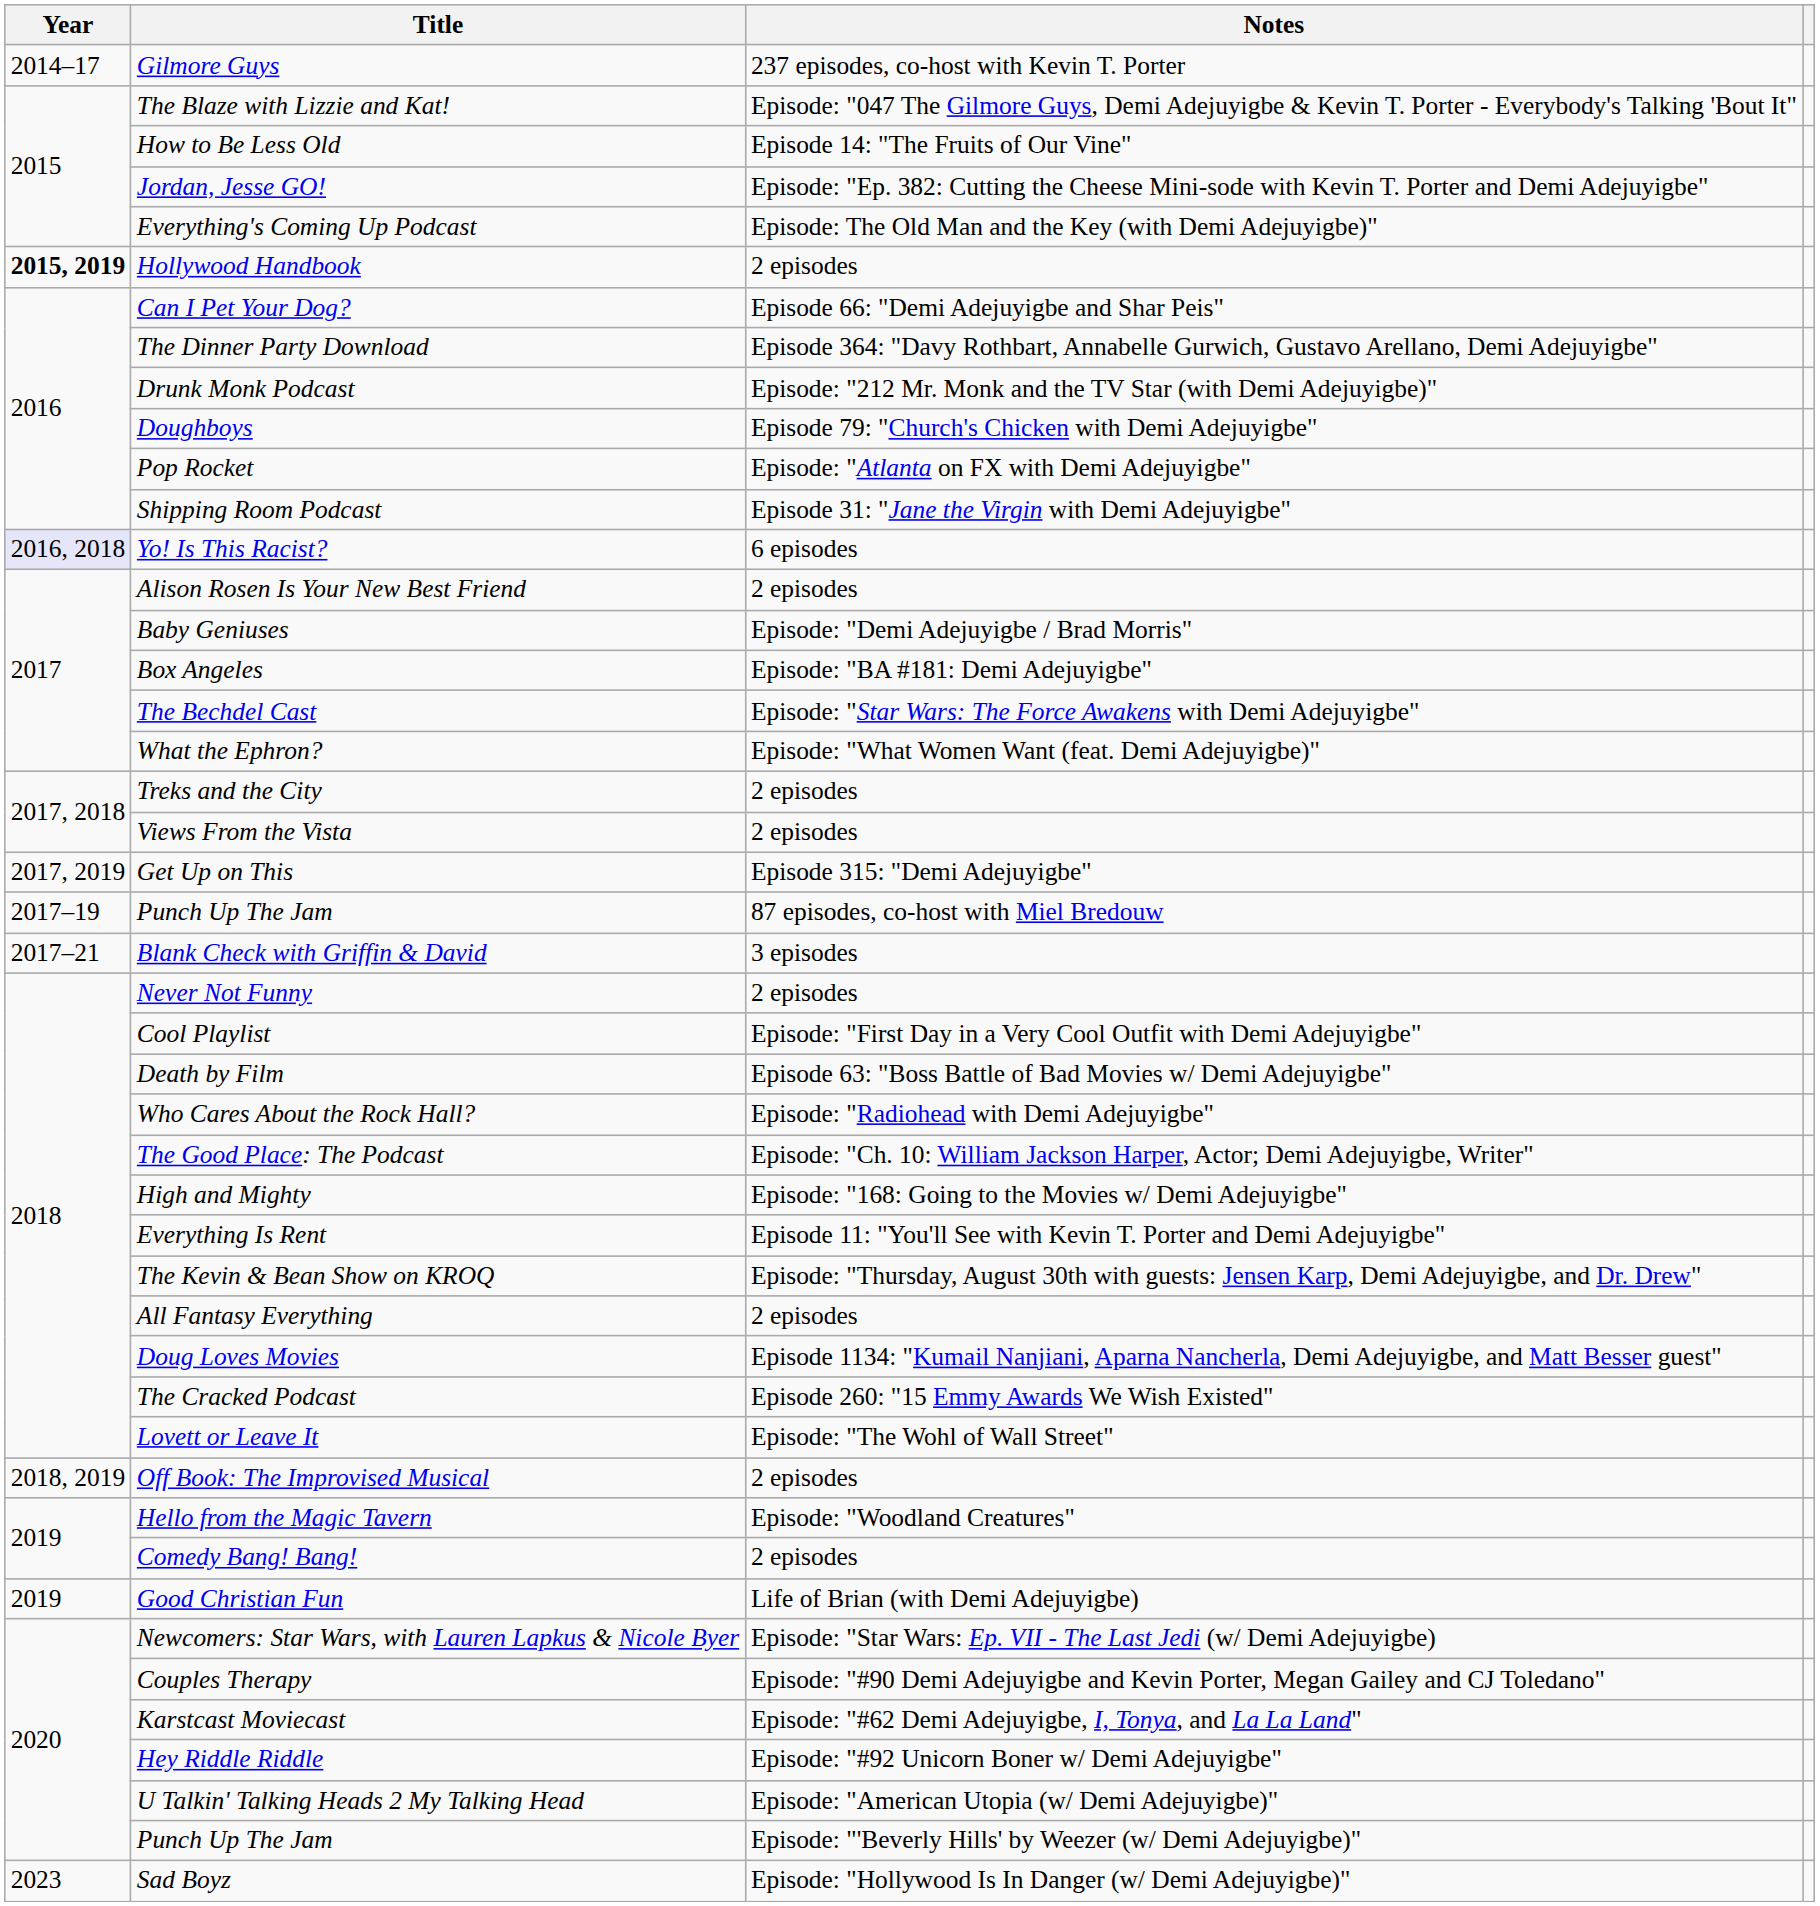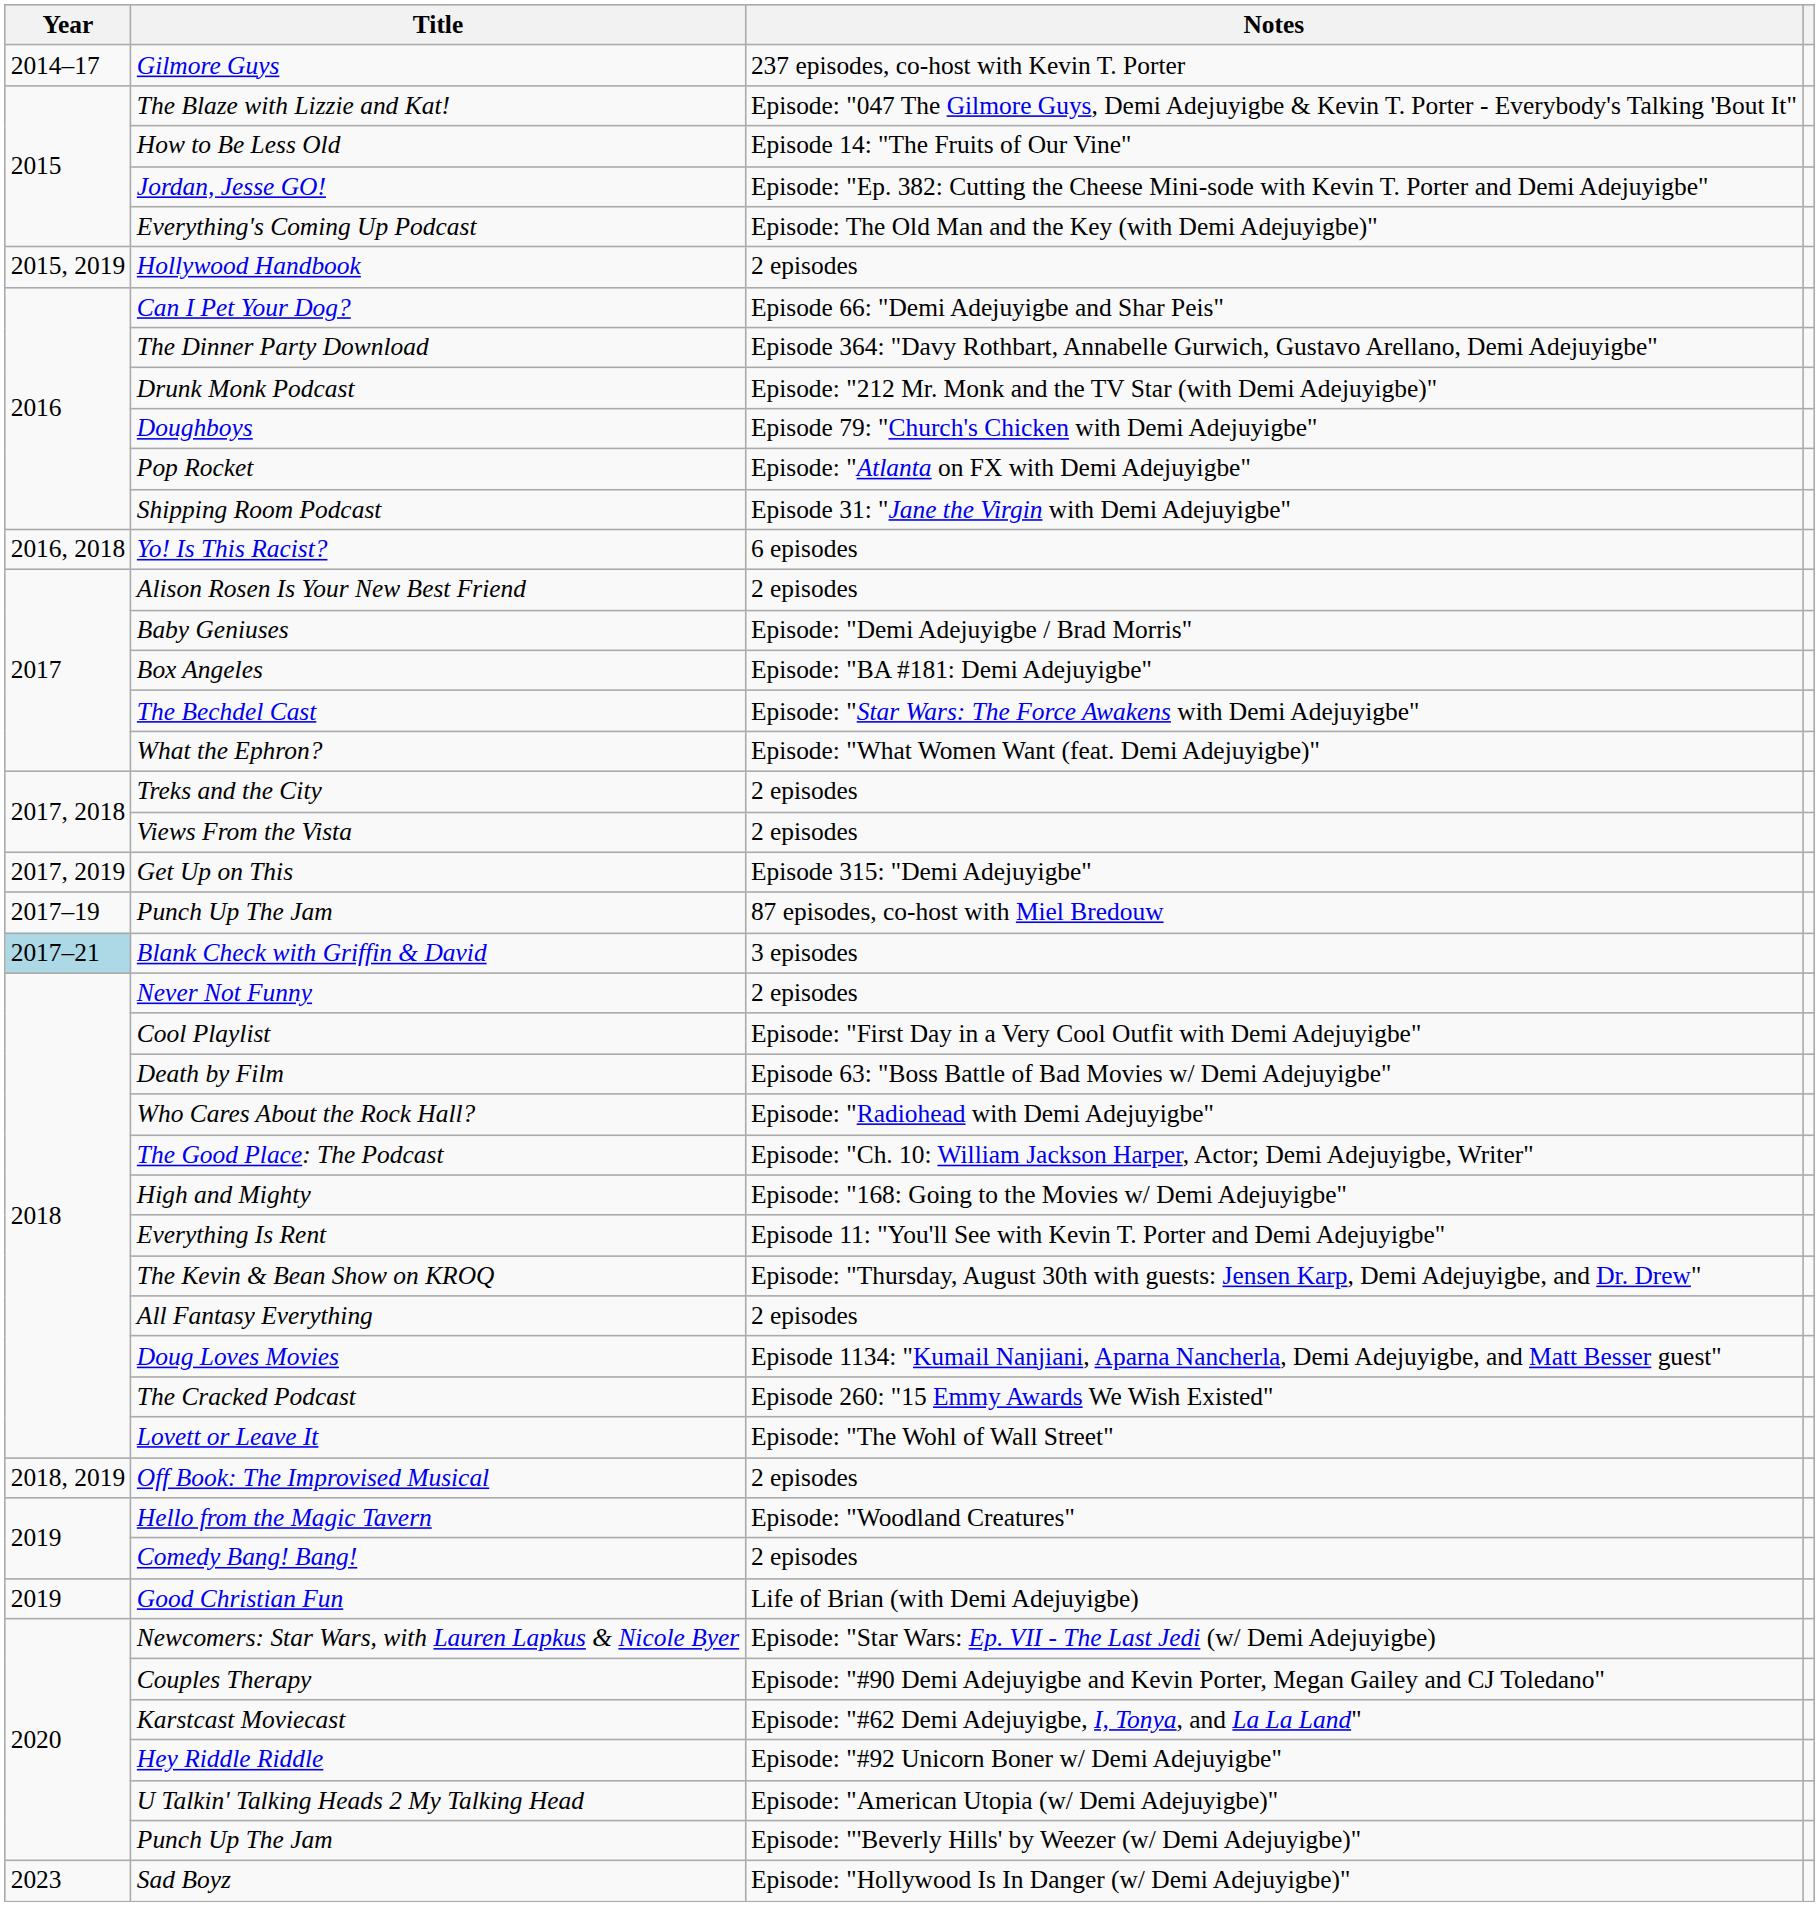(68, 266) bold -> (68, 266) normal
(68, 549) lavender background -> (68, 549) no background
(55, 952) no background -> (55, 952) lightblue background
